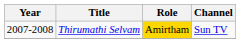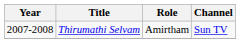(167, 30) gold background -> (167, 30) no background
